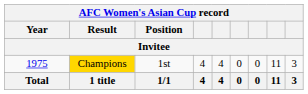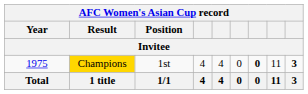(258, 64) normal -> (258, 64) bold
(294, 64) normal -> (294, 64) bold
